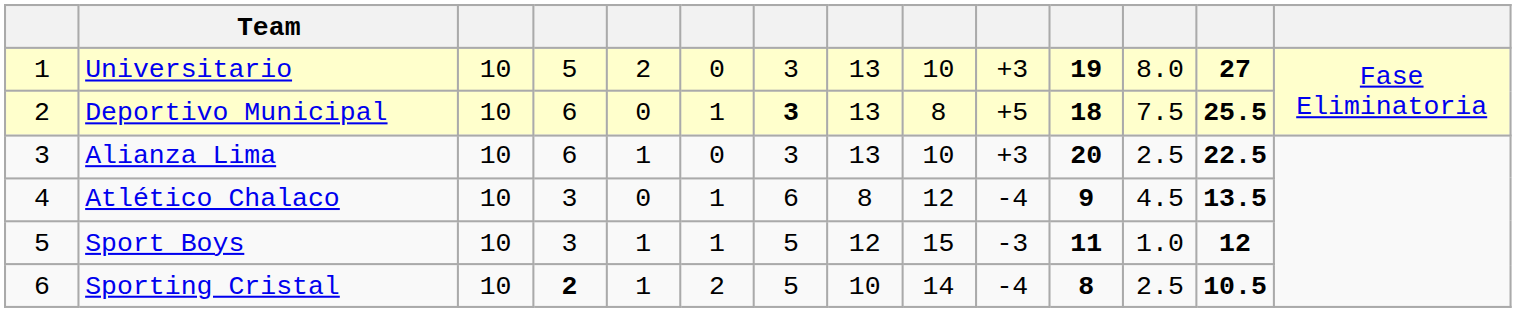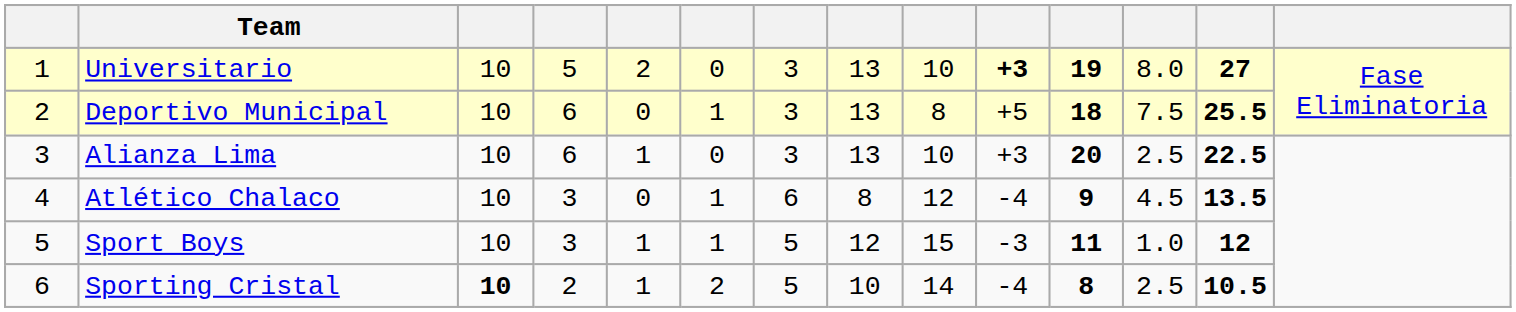(1012, 70) normal -> (1012, 70) bold
(791, 113) bold -> (791, 113) normal
(496, 286) normal -> (496, 286) bold
(569, 286) bold -> (569, 286) normal
